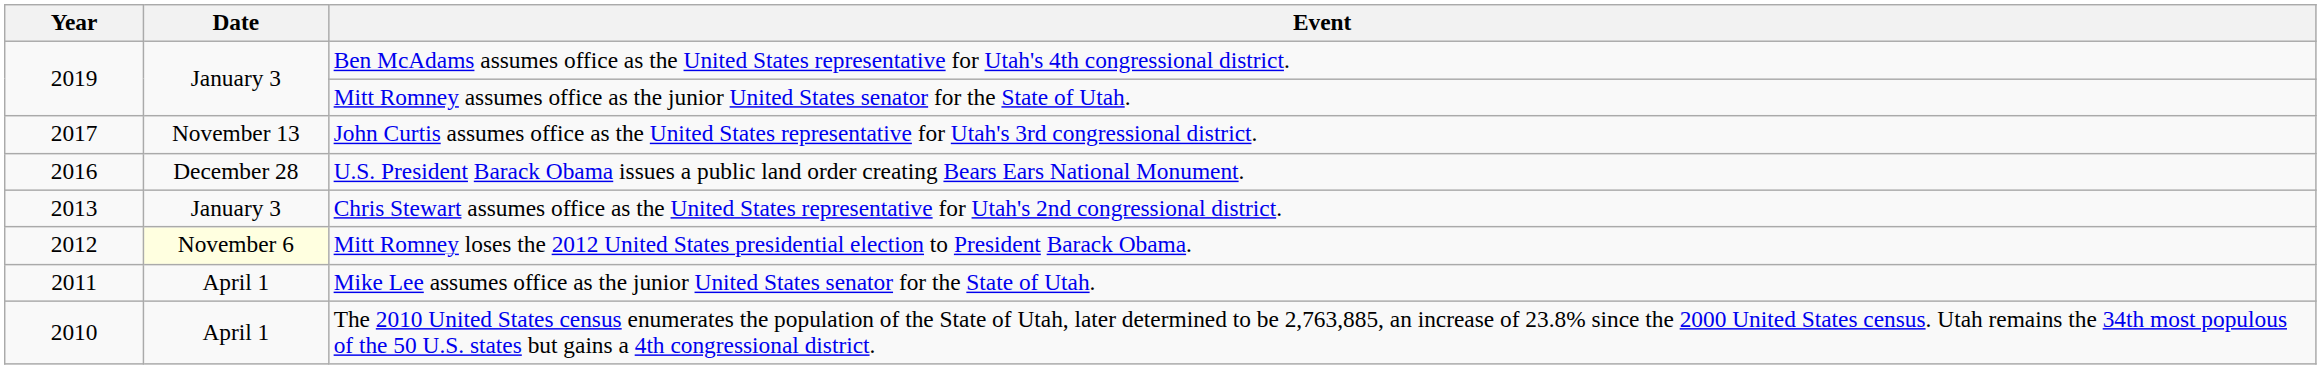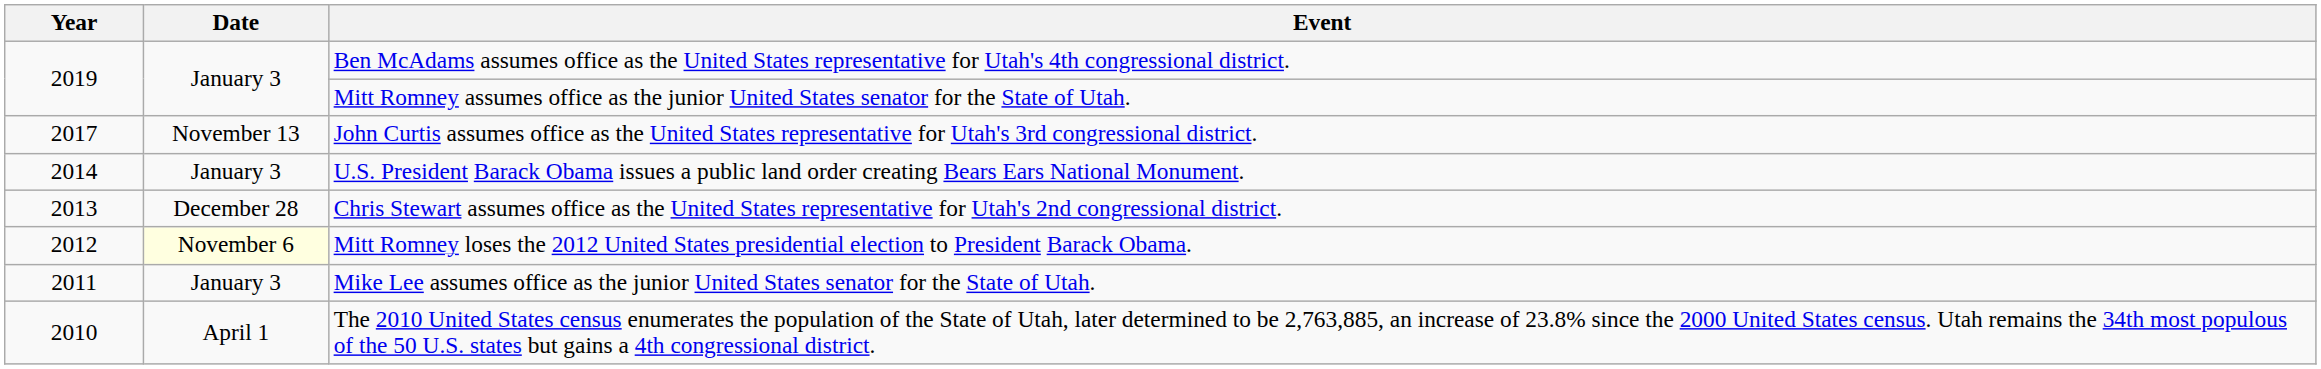(74, 171) 2016 -> (74, 171) 2014
(236, 171) December 28 -> (236, 171) January 3
(236, 208) January 3 -> (236, 208) December 28
(236, 282) April 1 -> (236, 282) January 3
